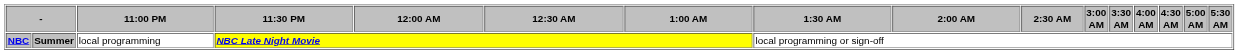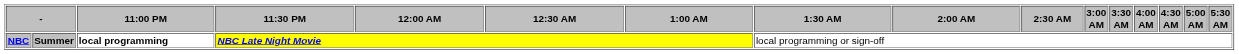(120, 40) normal -> (123, 40) bold
